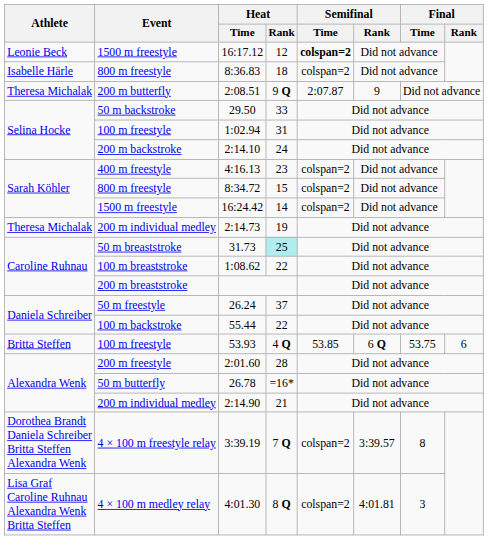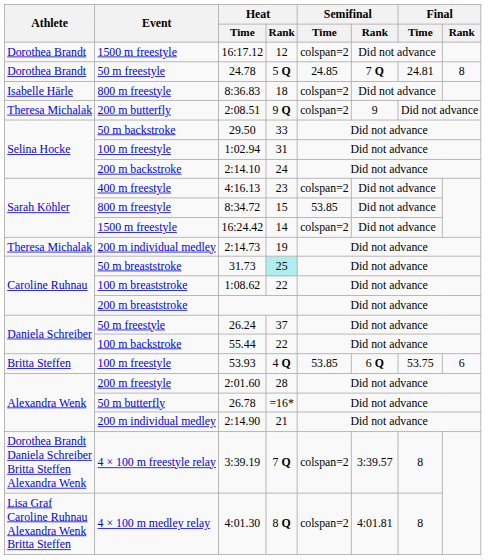(37, 52) Leonie Beck -> (47, 52) Dorothea Brandt
(325, 52) bold -> (324, 52) normal
+ row: (242, 72)
(325, 91) 2:07.87 -> (324, 110) colspan=2
(325, 188) colspan=2 -> (324, 208) 53.85
(422, 504) 3 -> (420, 524) 8
